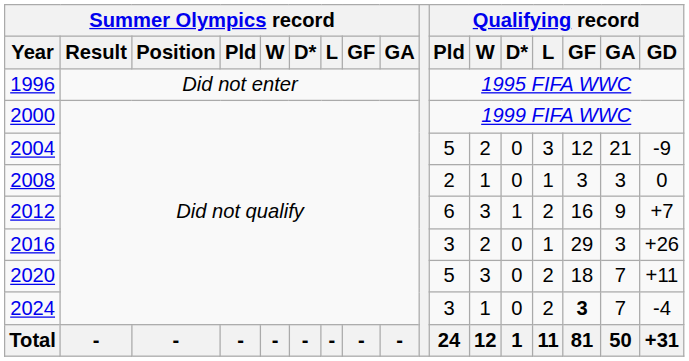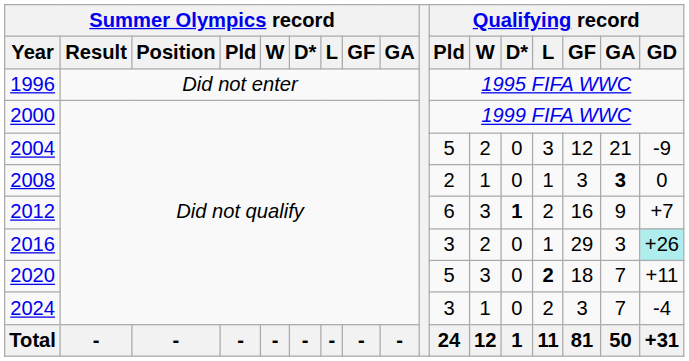(620, 180) normal -> (620, 180) bold
(517, 212) normal -> (517, 212) bold
(662, 244) no background -> (662, 244) paleturquoise background
(548, 276) normal -> (548, 276) bold
(582, 308) bold -> (582, 308) normal
